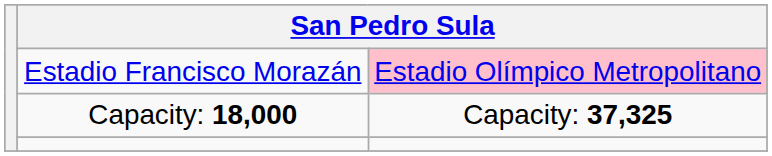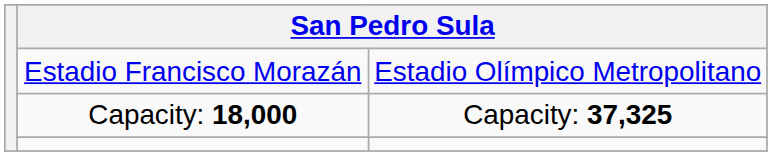(568, 70) pink background -> (568, 70) no background
